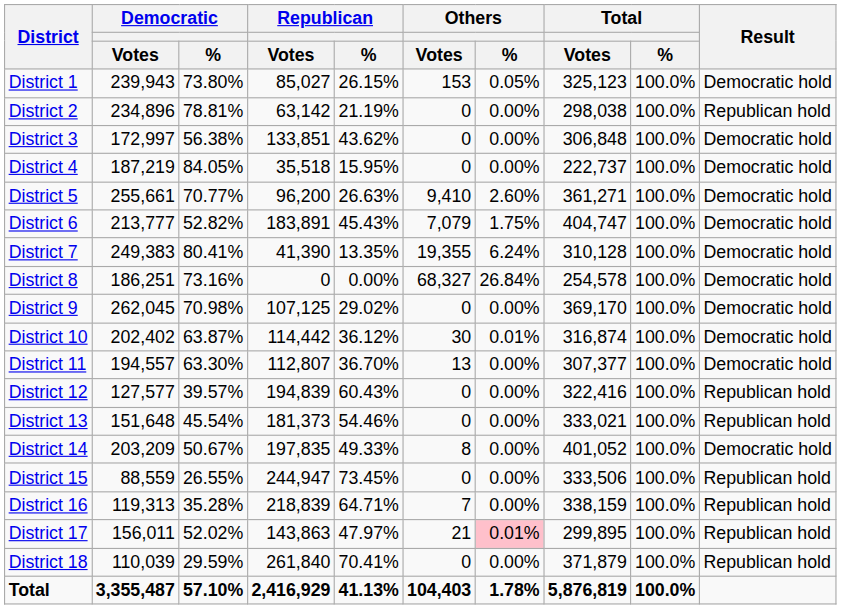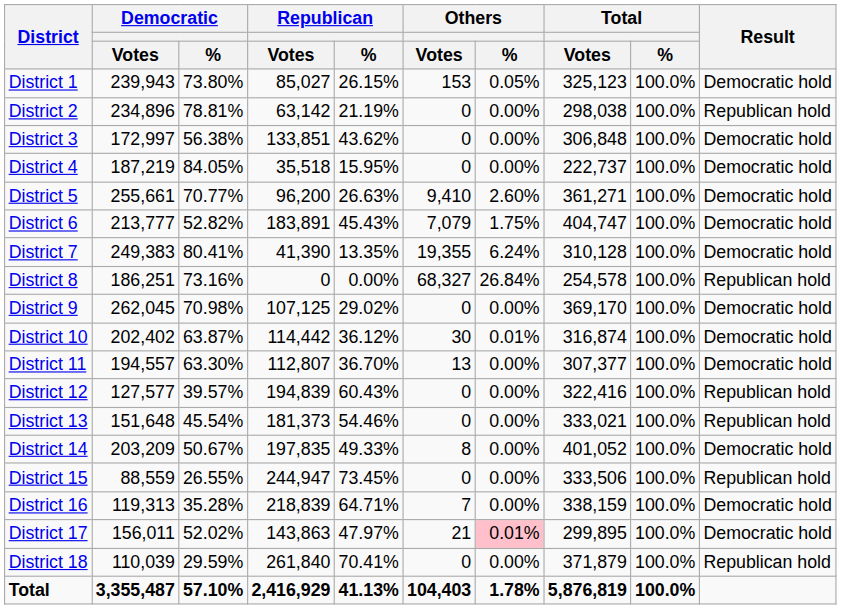(768, 280) Democratic hold -> (767, 280) Republican hold
(767, 505) Republican hold -> (768, 505) Democratic hold
(767, 533) Republican hold -> (768, 533) Democratic hold
